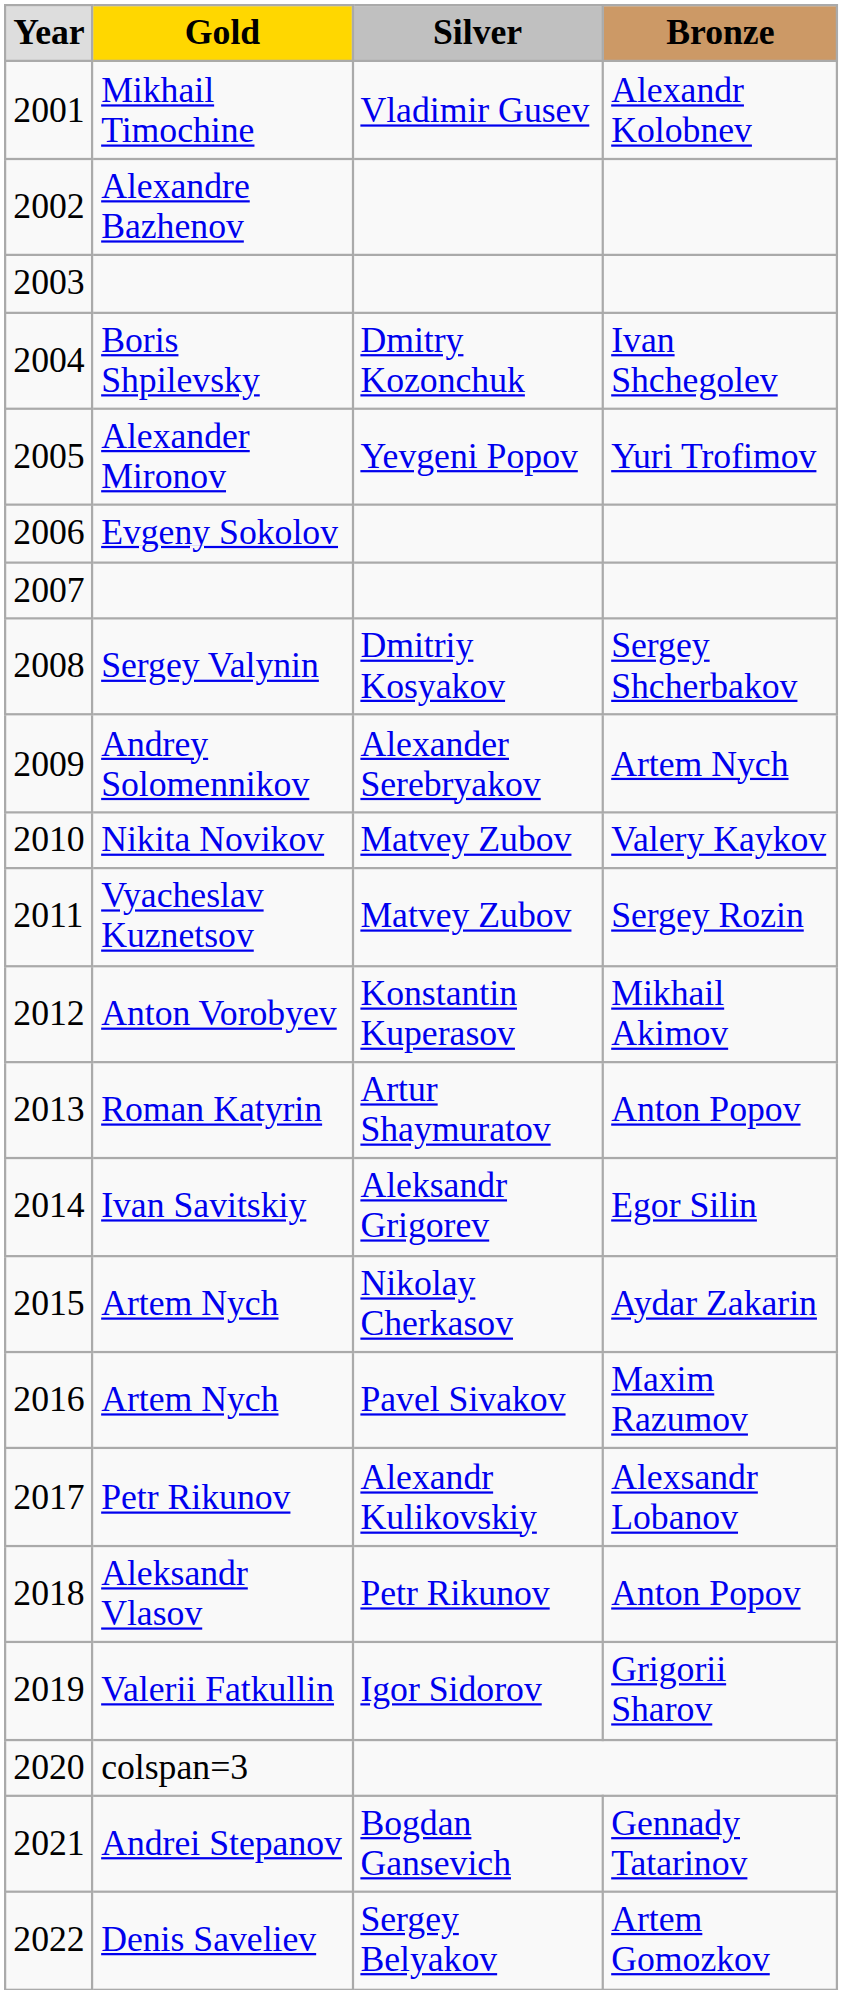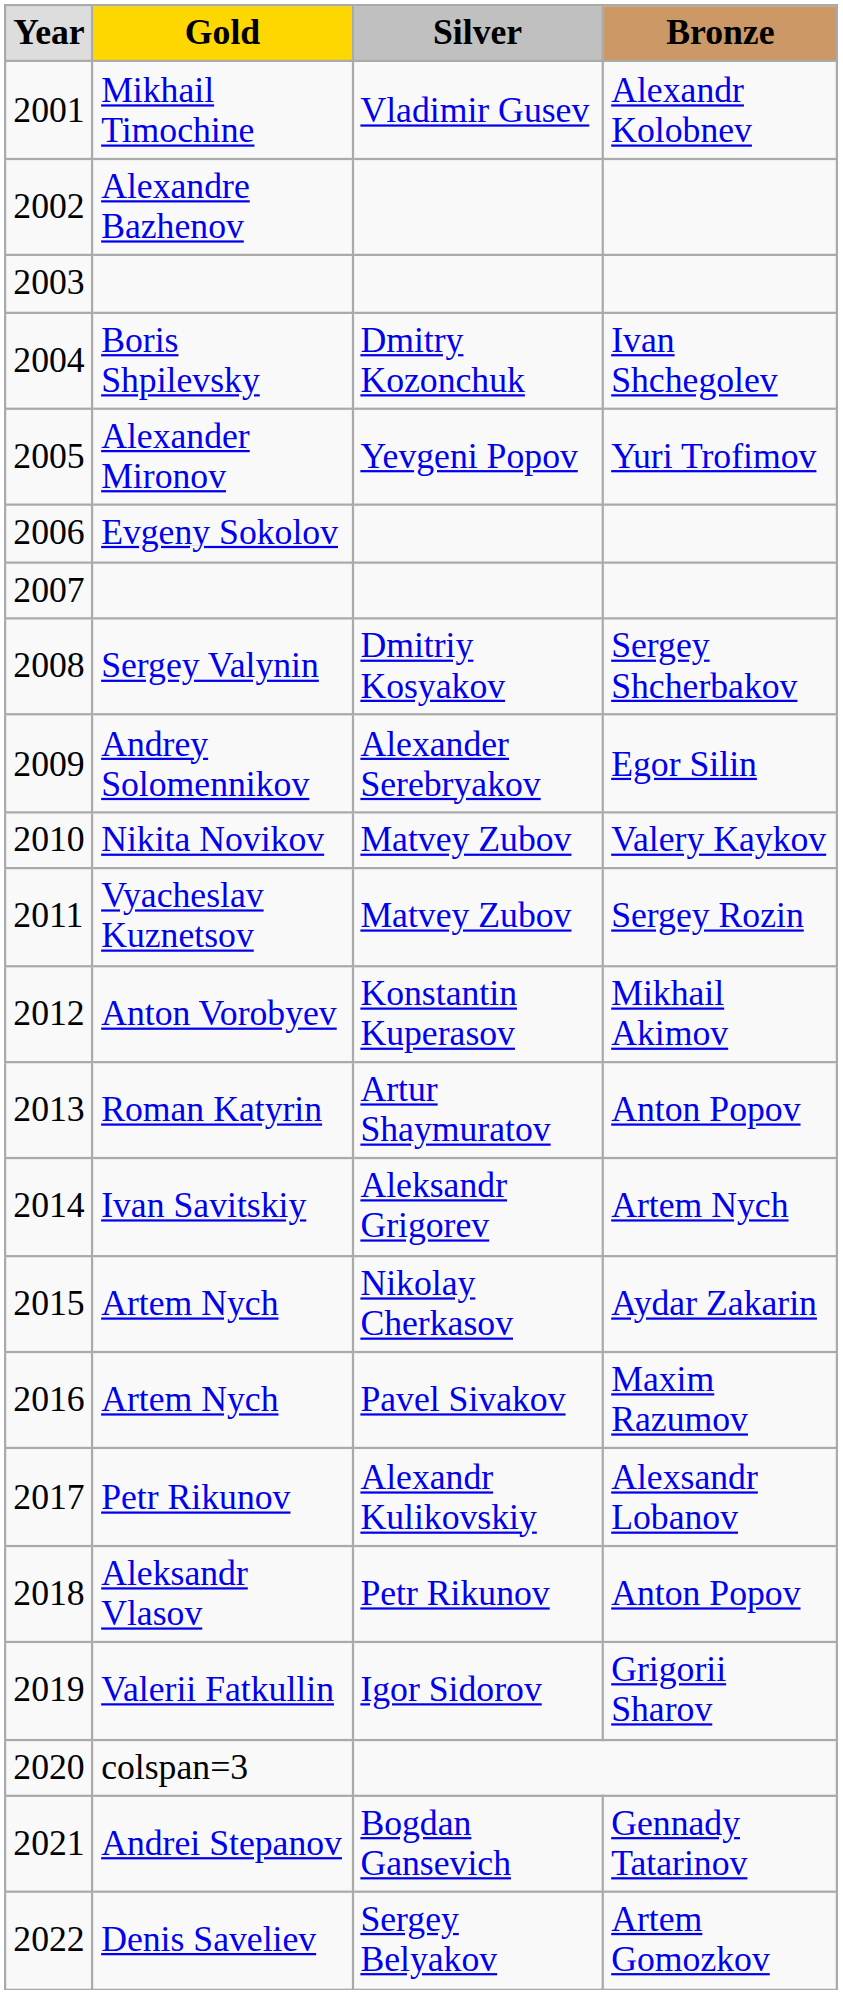(700, 762) Artem Nych -> (684, 762) Egor Silin
(684, 1206) Egor Silin -> (700, 1206) Artem Nych
